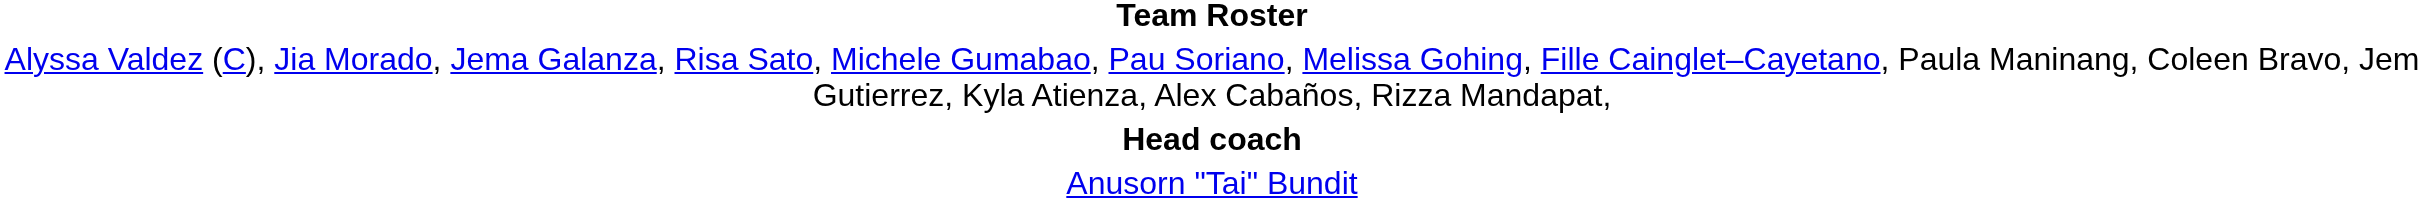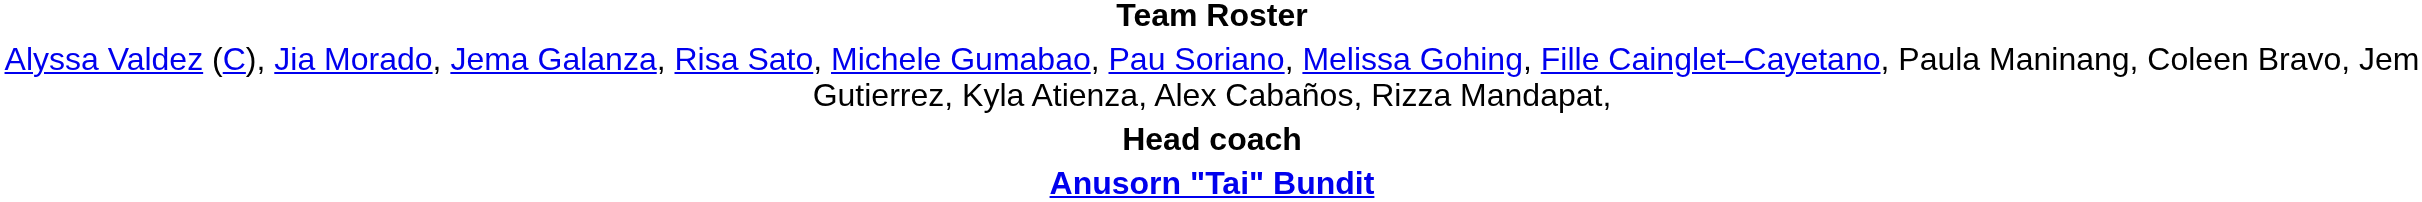(1212, 183) normal -> (1212, 183) bold
